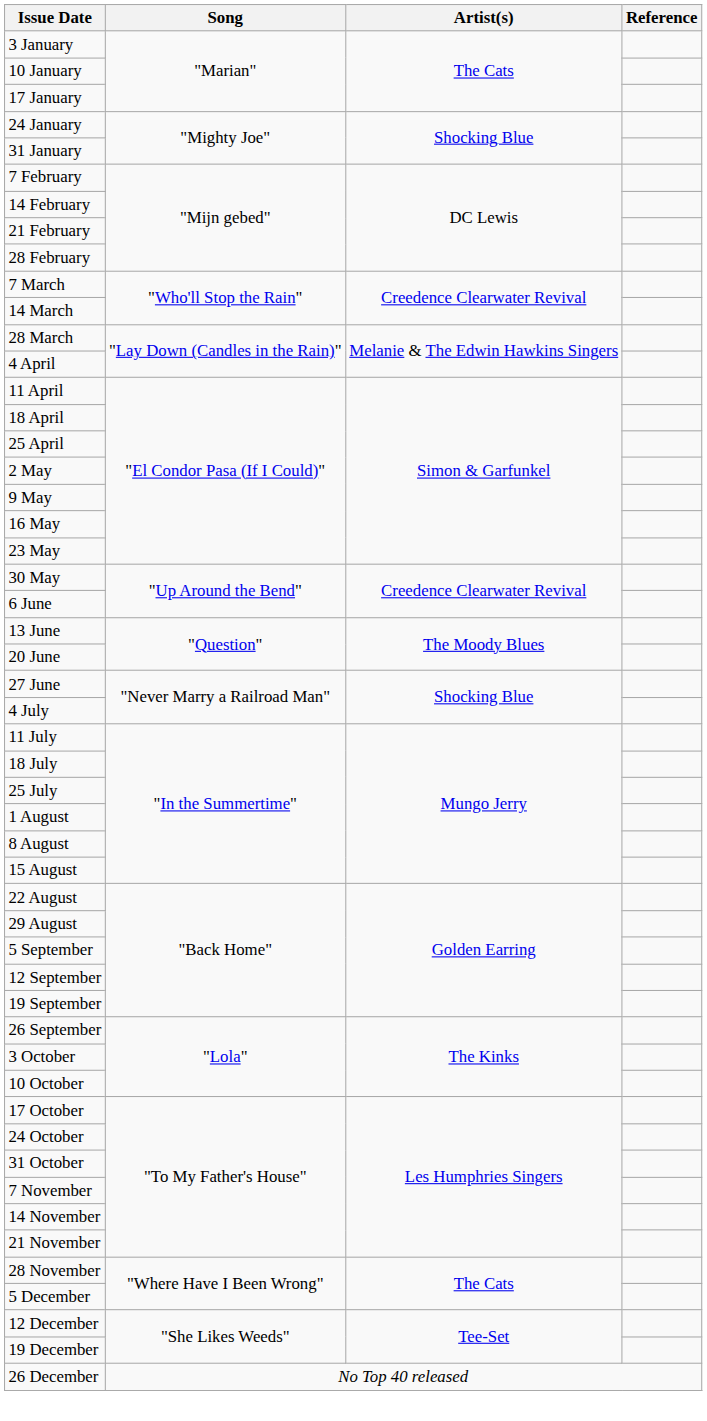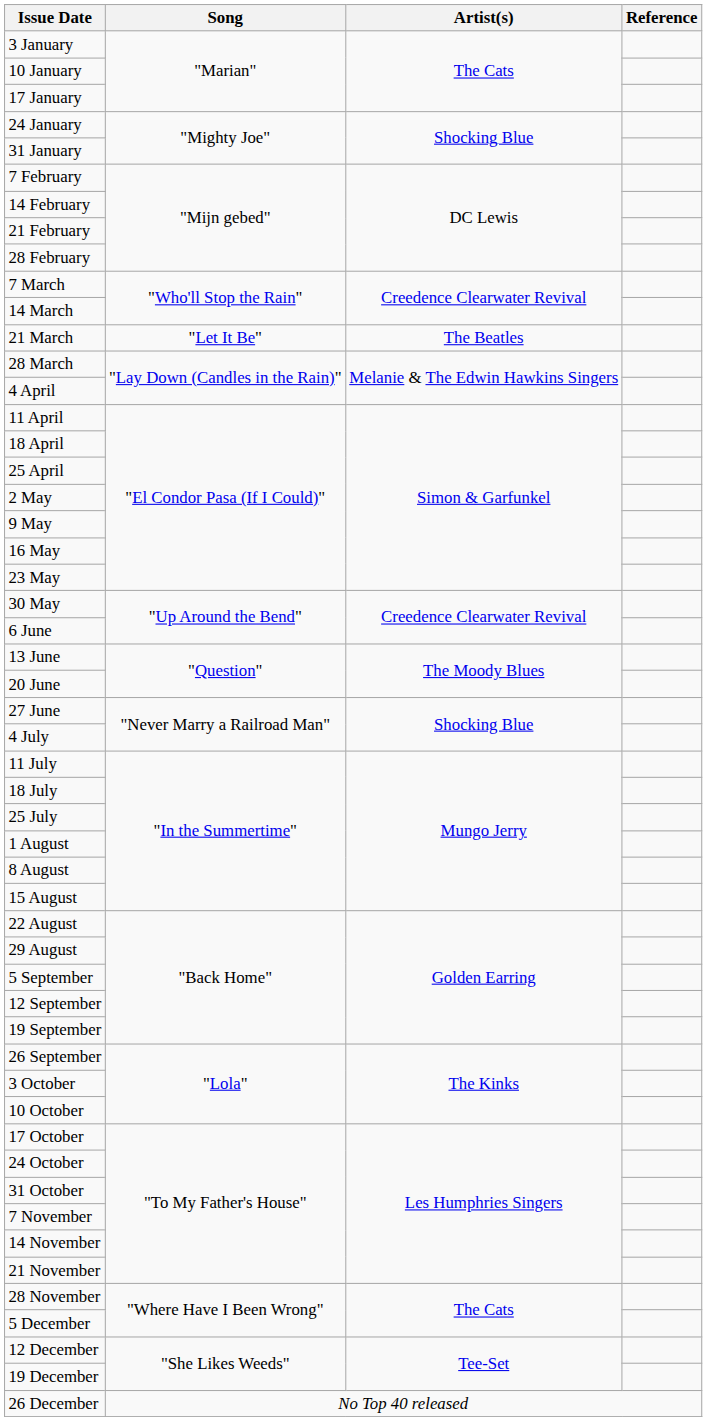+ row: (41, 337)
